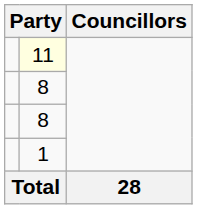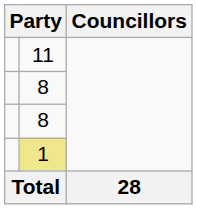(43, 54) lightyellow background -> (43, 54) no background
(43, 154) no background -> (43, 154) khaki background
